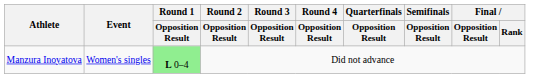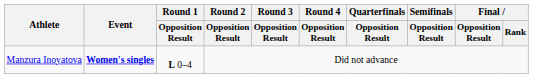(119, 60) normal -> (120, 60) bold
(177, 65) lightgreen background -> (180, 65) no background
